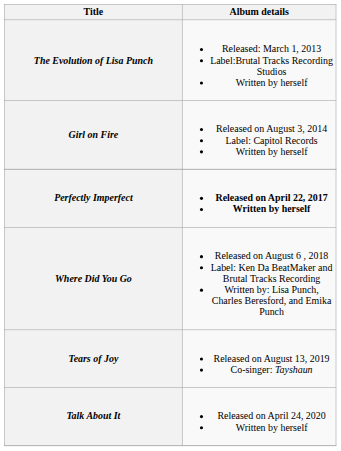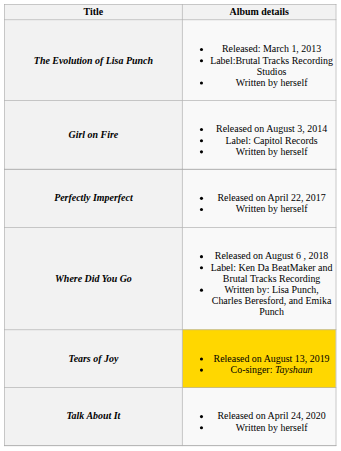(259, 204) bold -> (259, 204) normal
(259, 364) no background -> (259, 364) gold background
